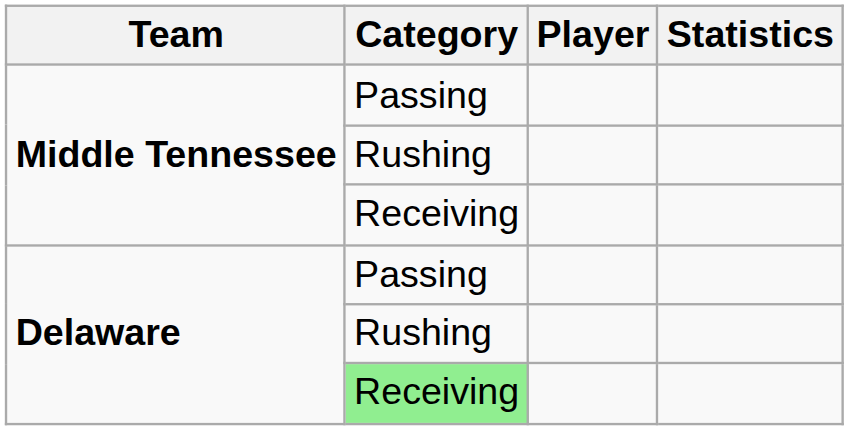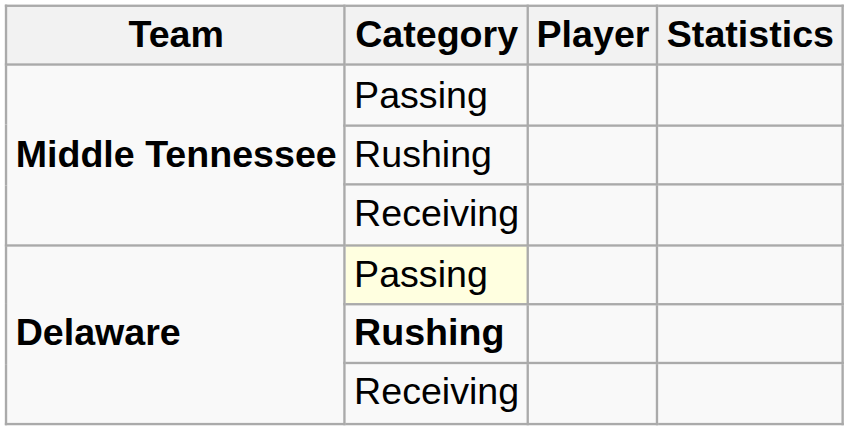(421, 273) no background -> (421, 273) lightyellow background
(423, 333) normal -> (429, 333) bold
(437, 392) lightgreen background -> (437, 392) no background
